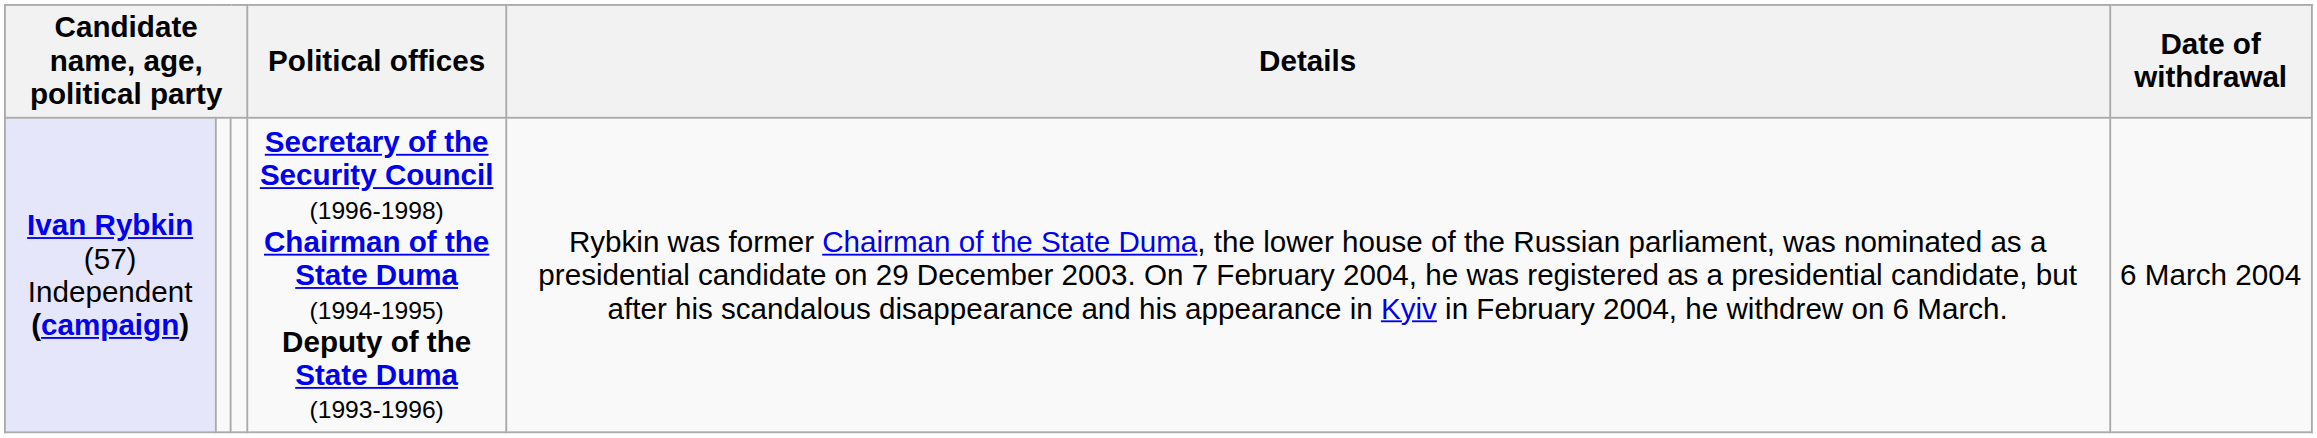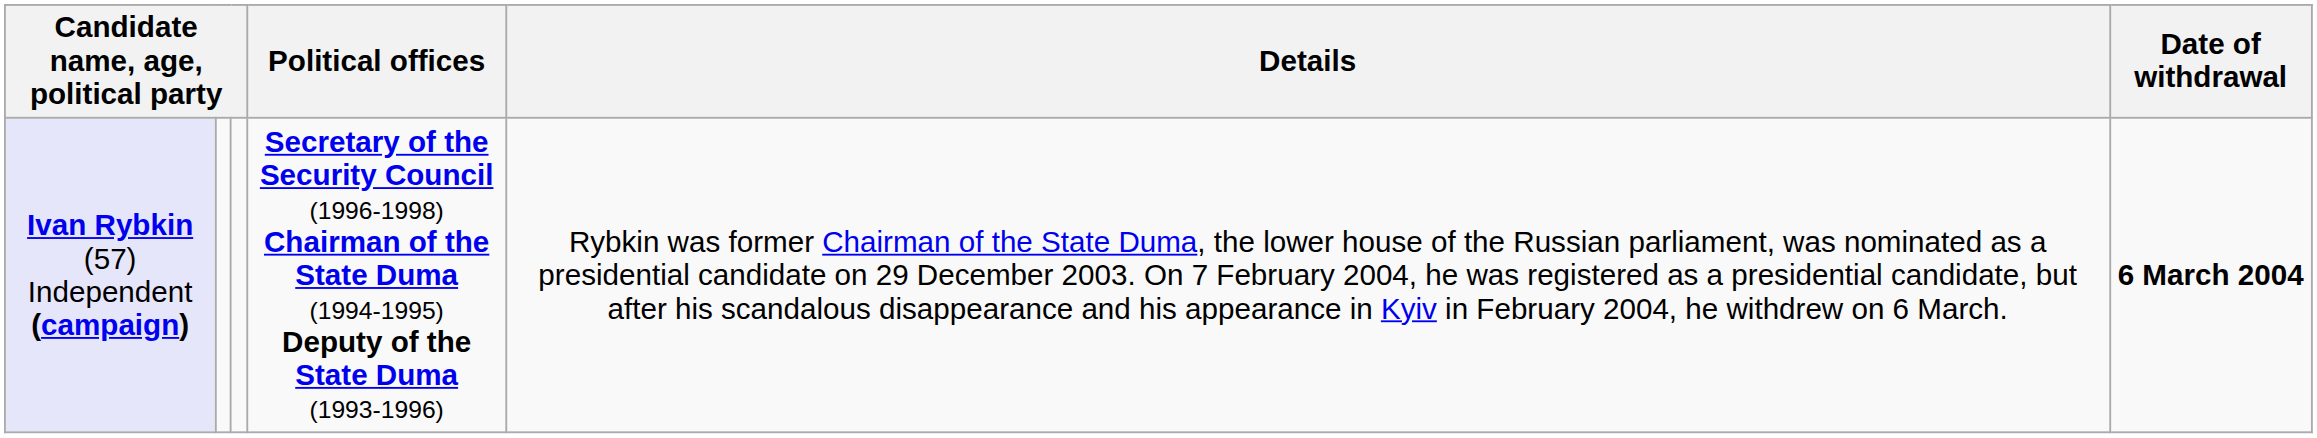(2211, 274) normal -> (2211, 274) bold
